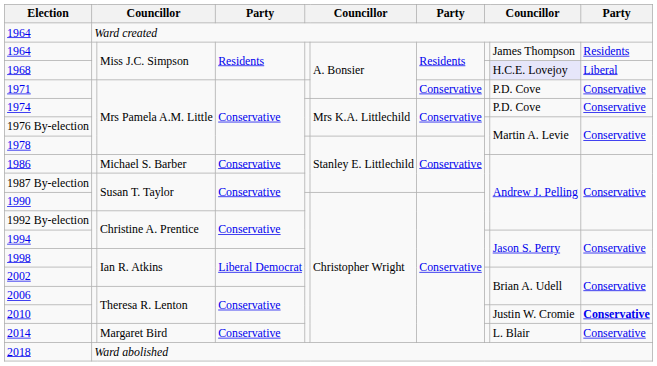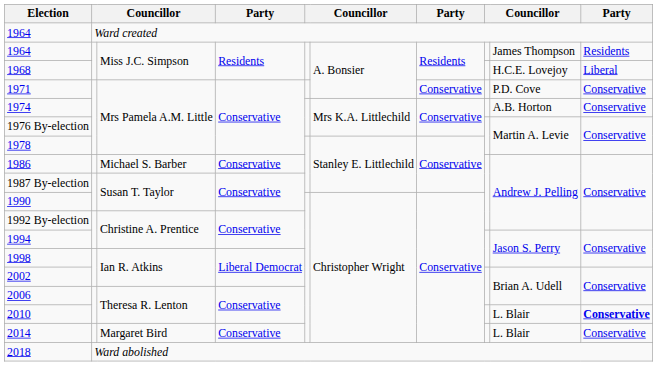(530, 70) lavender background -> (530, 70) no background
(517, 107) P.D. Cove -> (522, 107) A.B. Horton
(534, 314) Justin W. Cromie -> (511, 314) L. Blair
